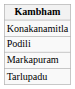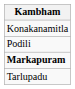(33, 60) normal -> (36, 60) bold
